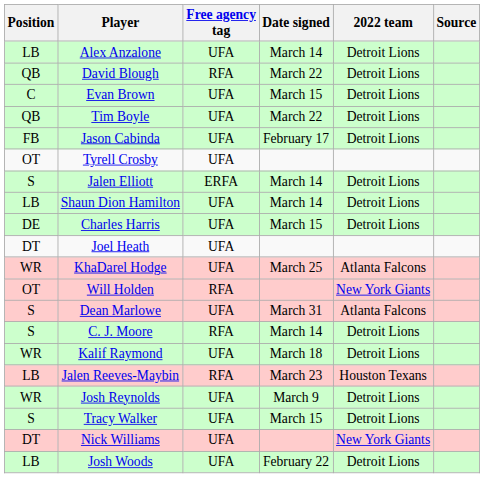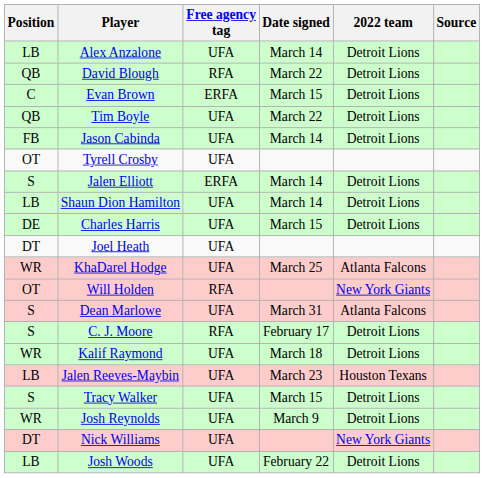(221, 95) UFA -> (221, 95) ERFA
(296, 138) February 17 -> (296, 138) March 14
(296, 332) March 14 -> (296, 332) February 17
(221, 375) RFA -> (221, 375) UFA
rows swapped: (120, 397) <-> (120, 418)
